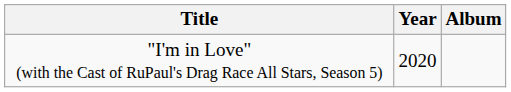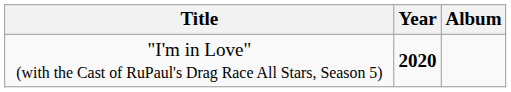(418, 60) normal -> (418, 60) bold
